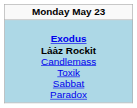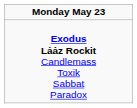(69, 67) lightblue background -> (69, 67) no background
